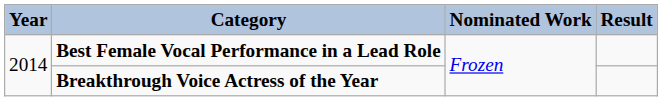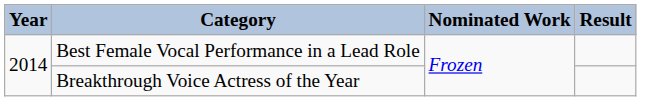(249, 50) bold -> (238, 50) normal
(217, 80) bold -> (208, 80) normal
